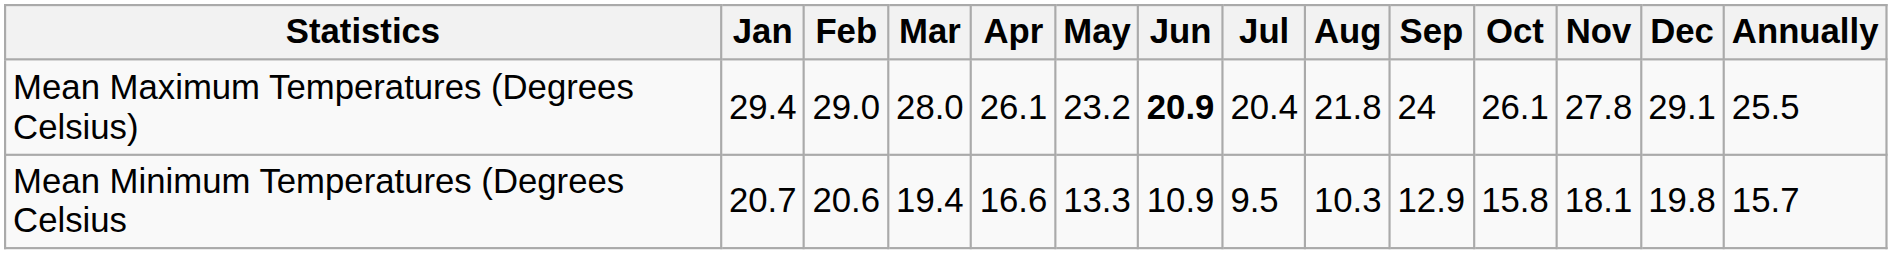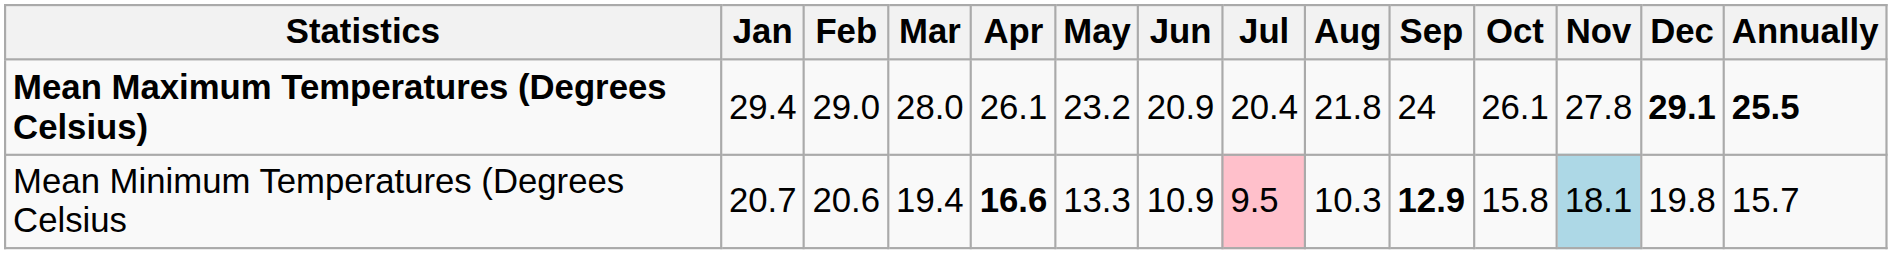(323, 106) normal -> (340, 106) bold
(1181, 106) bold -> (1181, 106) normal
(1682, 106) normal -> (1682, 106) bold
(1766, 106) normal -> (1766, 106) bold
(1013, 200) normal -> (1013, 200) bold
(1255, 200) no background -> (1255, 200) pink background
(1431, 200) normal -> (1431, 200) bold
(1598, 200) no background -> (1598, 200) lightblue background
